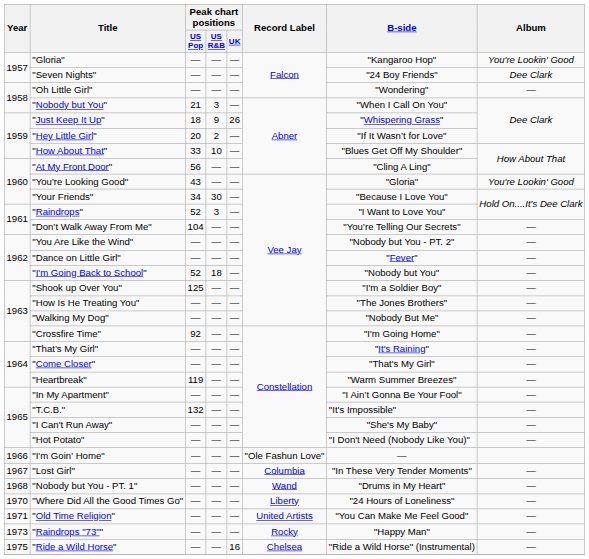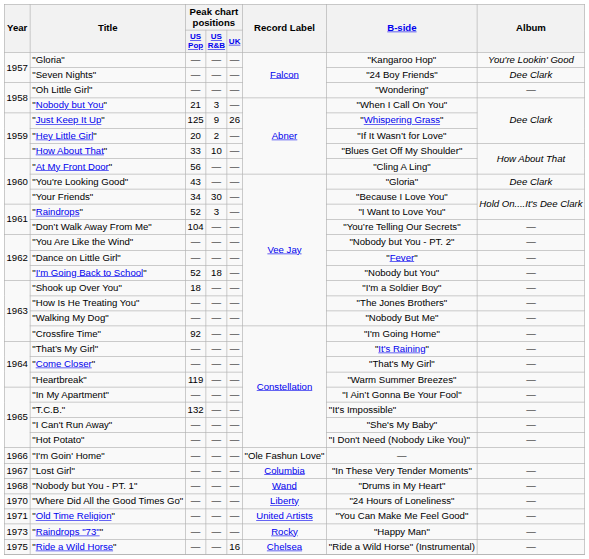(196, 120) 18 -> (196, 120) 125
(531, 181) You're Lookin' Good -> (531, 181) Dee Clark
(196, 288) 125 -> (196, 288) 18
